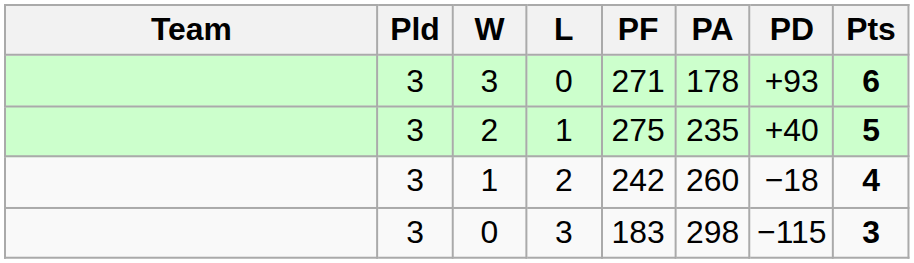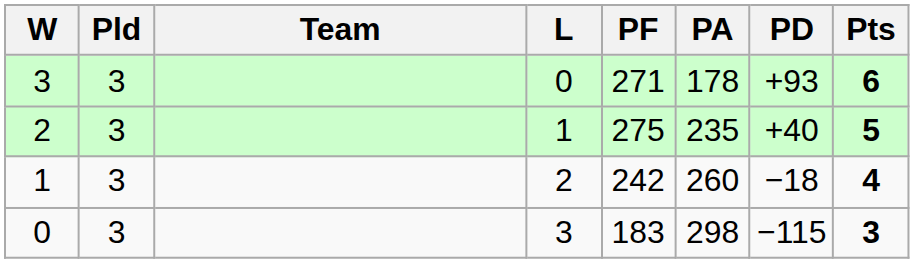columns swapped: (191, 29) <-> (489, 29)
